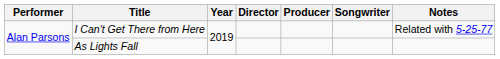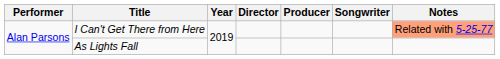(444, 29) no background -> (444, 29) lightsalmon background
